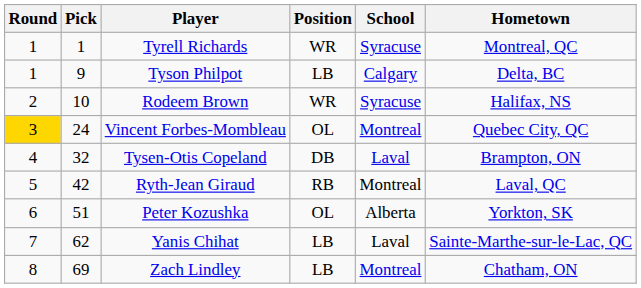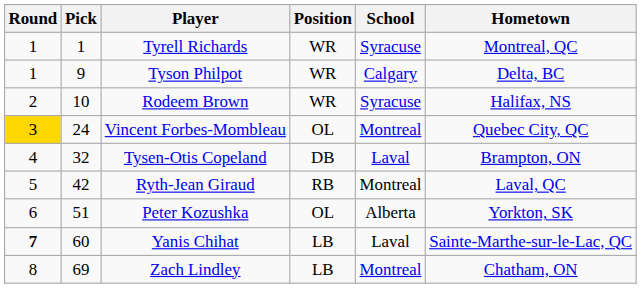(323, 74) LB -> (323, 74) WR
(33, 241) normal -> (33, 241) bold
(81, 241) 62 -> (81, 241) 60
